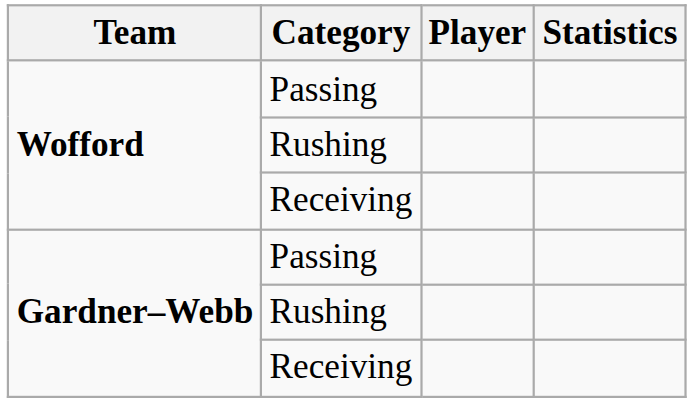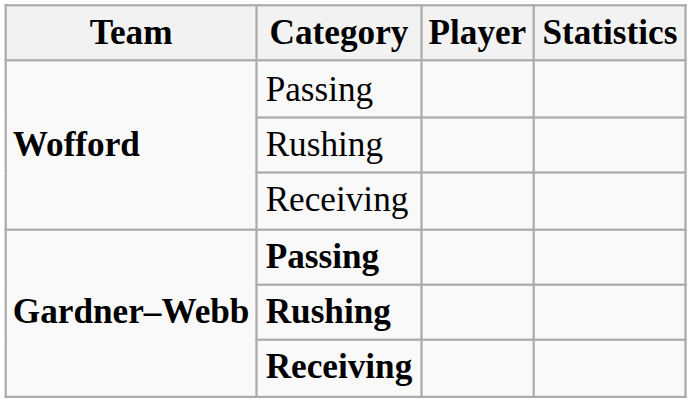(323, 255) normal -> (322, 255) bold
(328, 311) normal -> (328, 311) bold
(341, 367) normal -> (339, 367) bold
